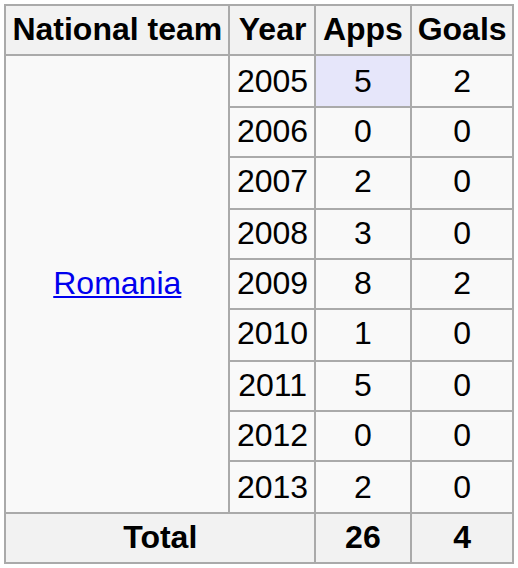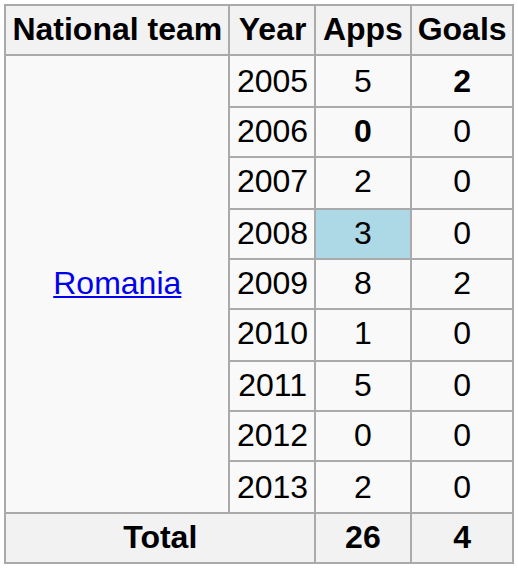(363, 80) lavender background -> (363, 80) no background
(462, 80) normal -> (462, 80) bold
(363, 131) normal -> (363, 131) bold
(363, 232) no background -> (363, 232) lightblue background
